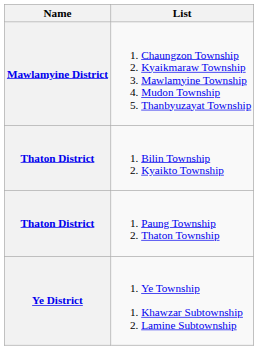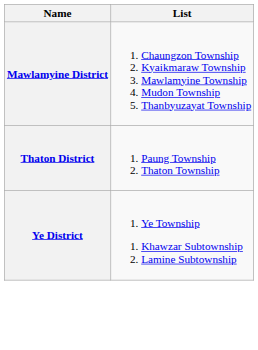- row: (182, 164)
